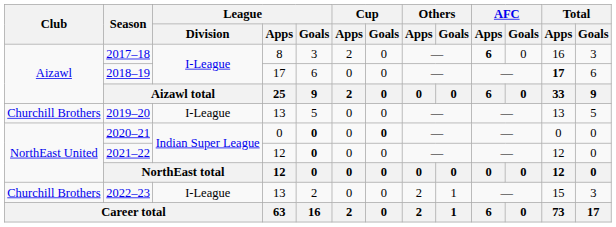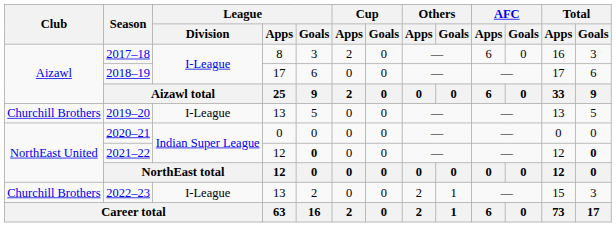(489, 53) bold -> (489, 53) normal
(558, 73) bold -> (558, 73) normal
(314, 133) bold -> (314, 133) normal
(384, 133) bold -> (384, 133) normal
(593, 152) normal -> (593, 152) bold
